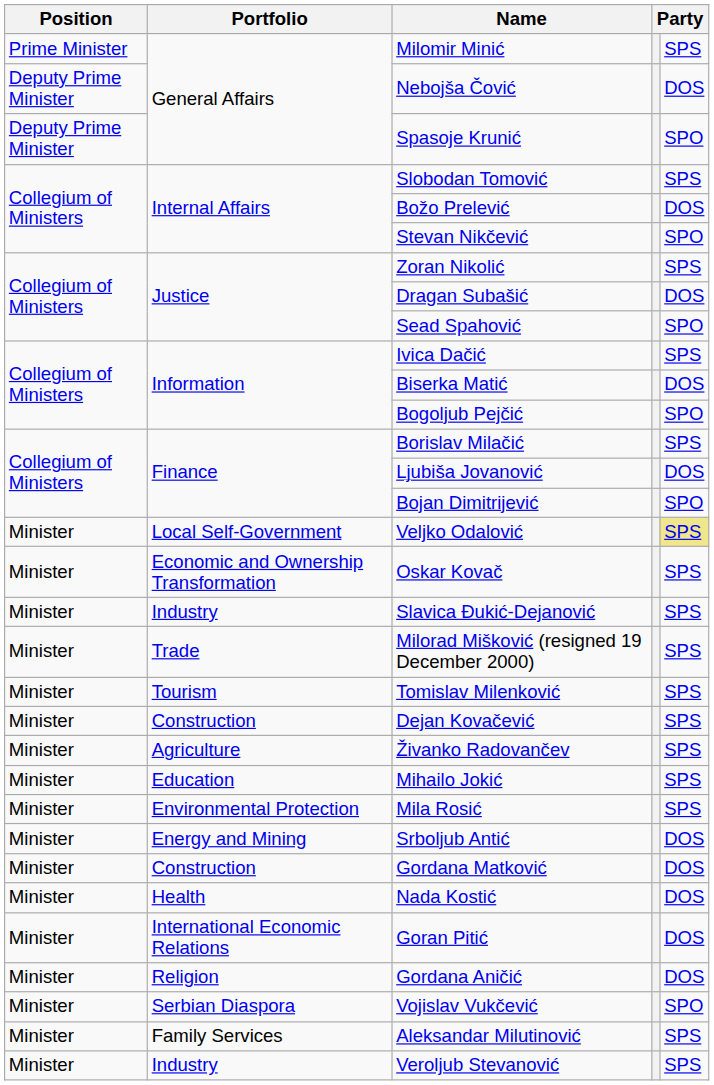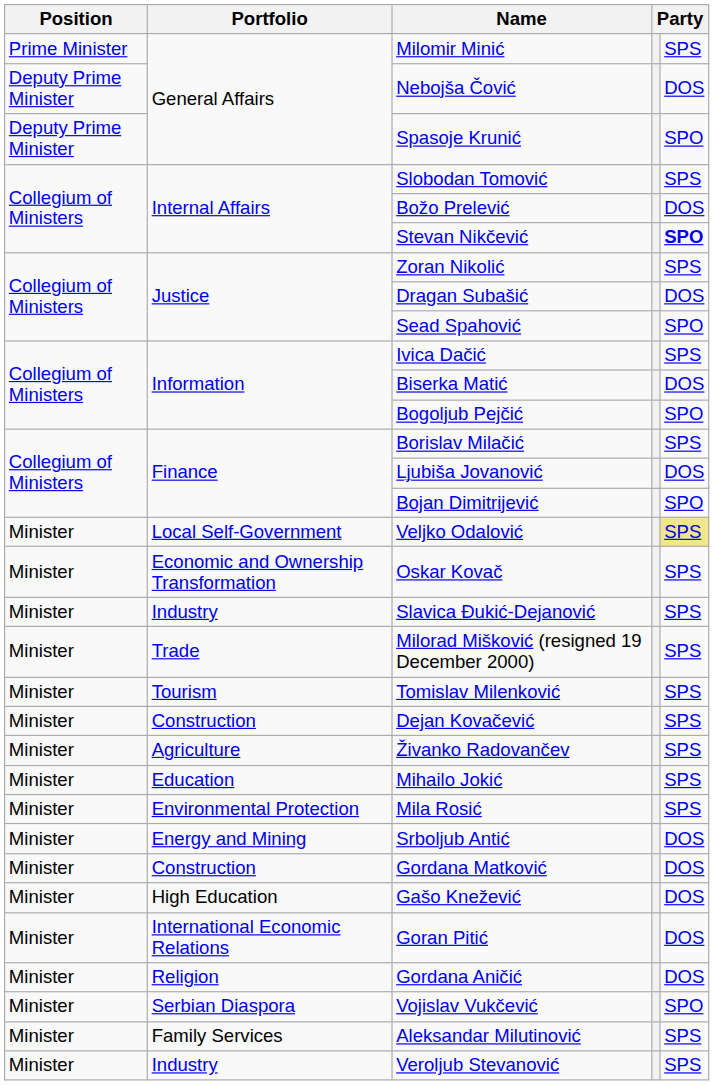(684, 237) normal -> (684, 237) bold
+ row: (459, 897)
- row: (446, 897)
